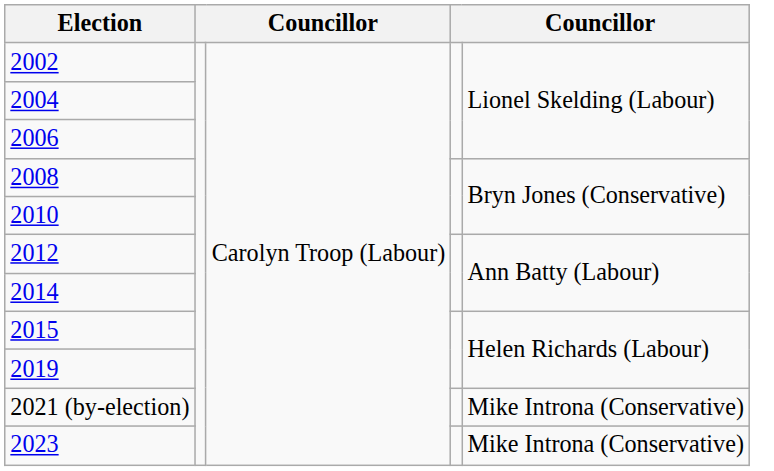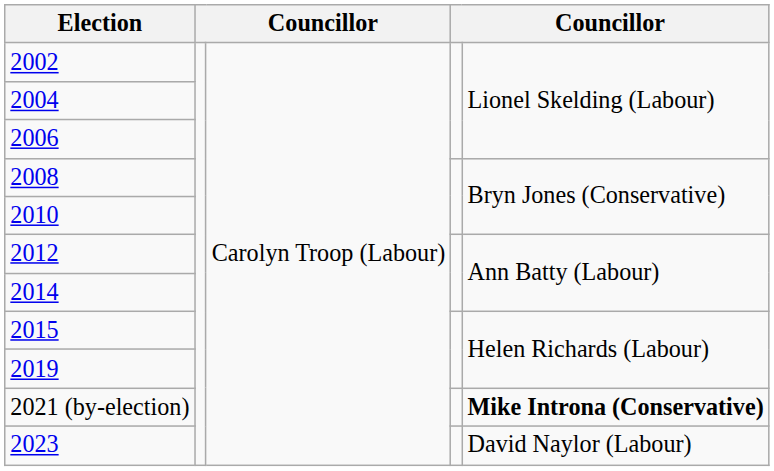(606, 406) normal -> (616, 406) bold
(606, 445) Mike Introna (Conservative) -> (580, 445) David Naylor (Labour)
